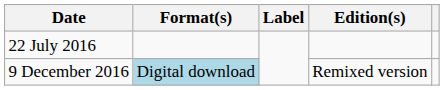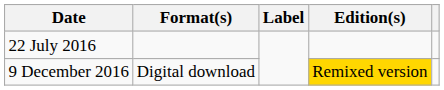(196, 71) lightblue background -> (196, 71) no background
(370, 71) no background -> (370, 71) gold background
